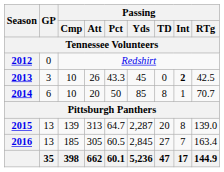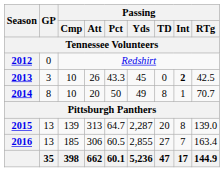(49, 93) 6 -> (49, 93) 8
(141, 93) 85 -> (141, 93) 49
(95, 142) 305 -> (95, 142) 306
(141, 142) 2,845 -> (141, 142) 2,855
